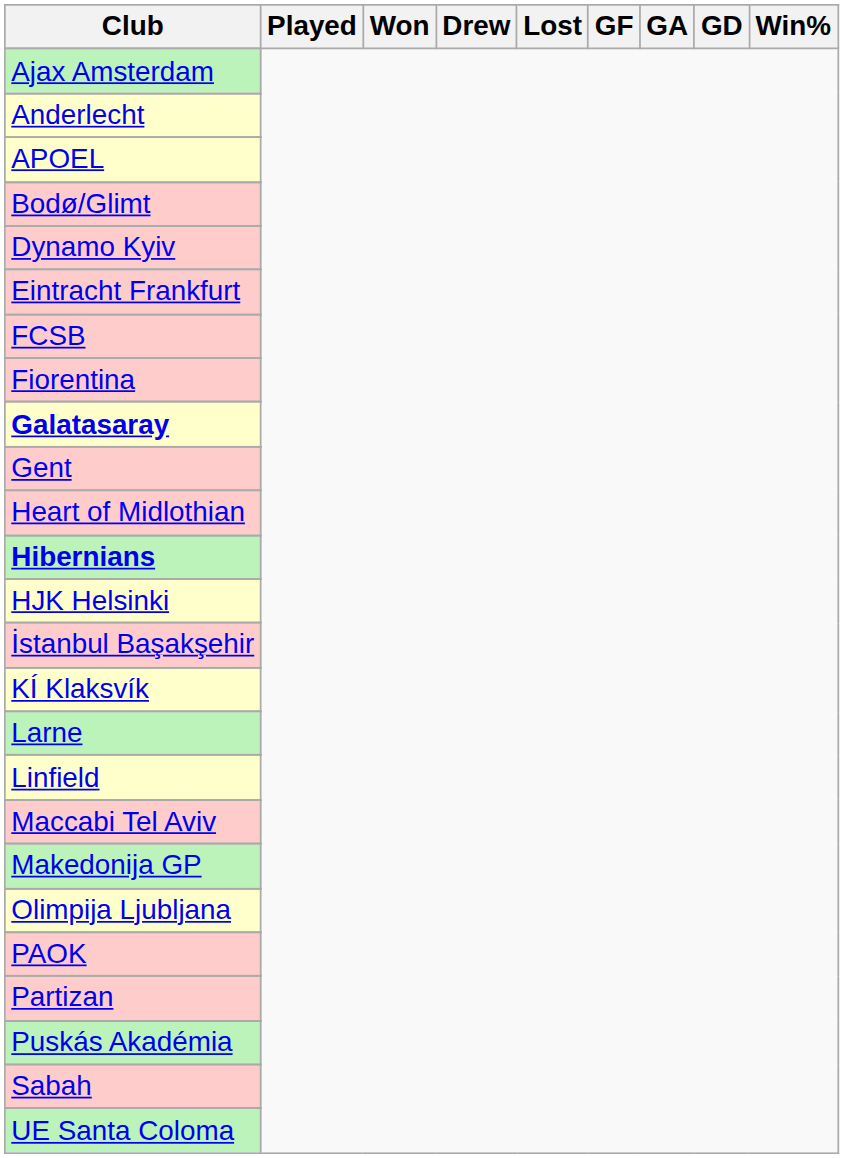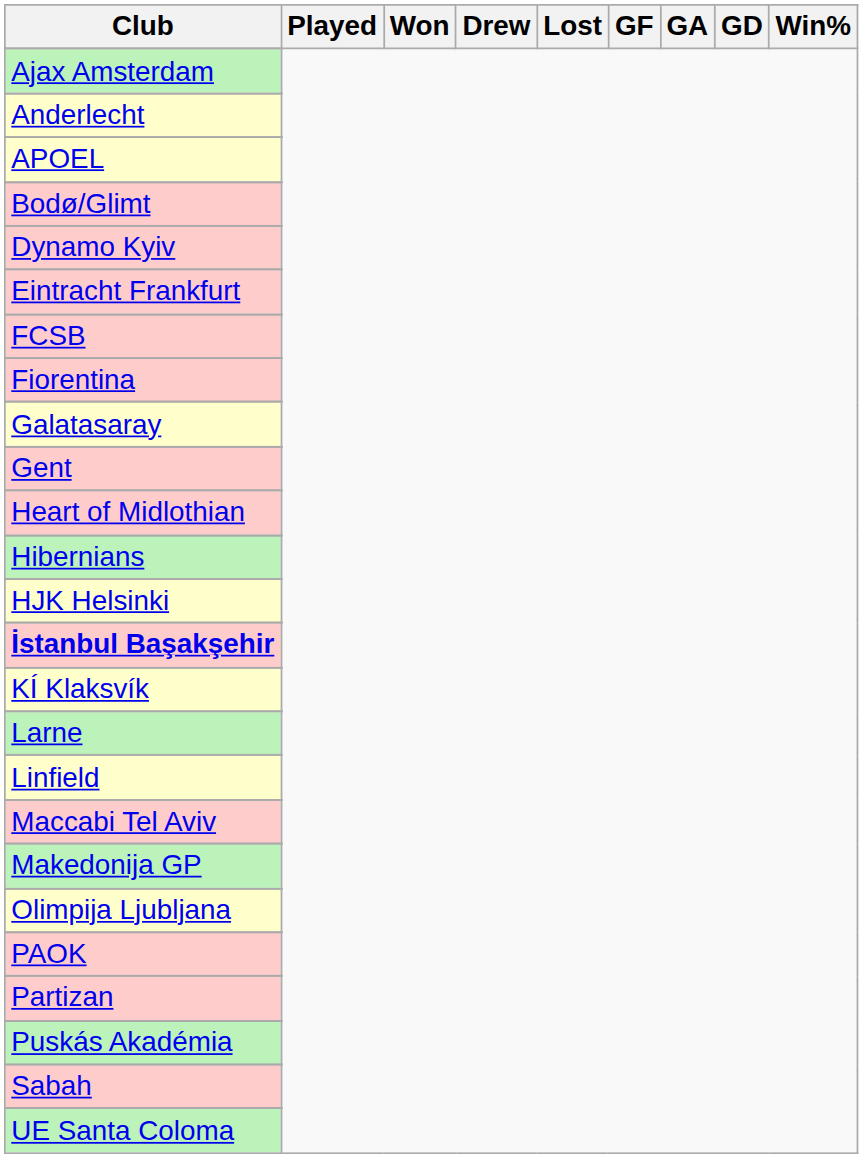(90, 423) bold -> (86, 423) normal
(83, 556) bold -> (78, 556) normal
(133, 644) normal -> (143, 644) bold
